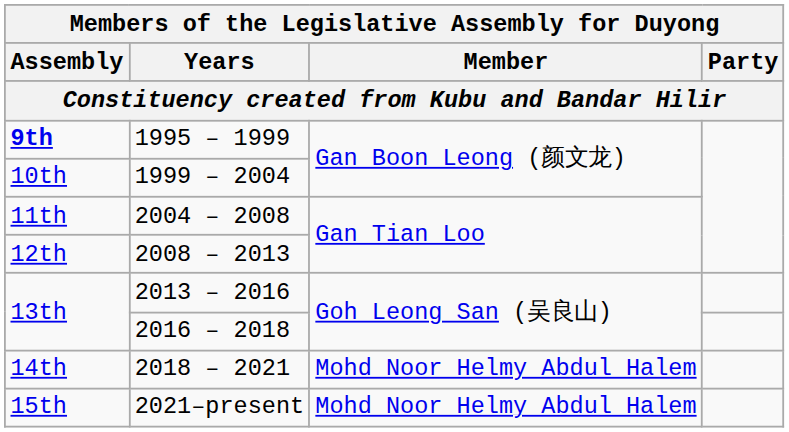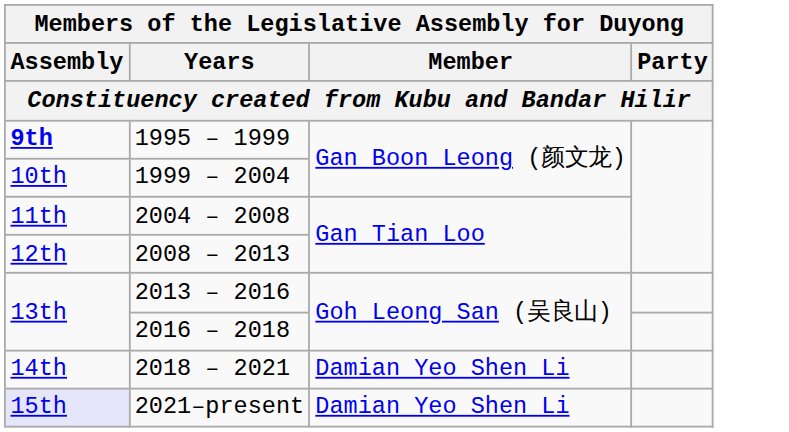(506, 369) Mohd Noor Helmy Abdul Halem -> (442, 369) Damian Yeo Shen Li
(39, 408) no background -> (39, 408) lavender background
(506, 408) Mohd Noor Helmy Abdul Halem -> (442, 408) Damian Yeo Shen Li
